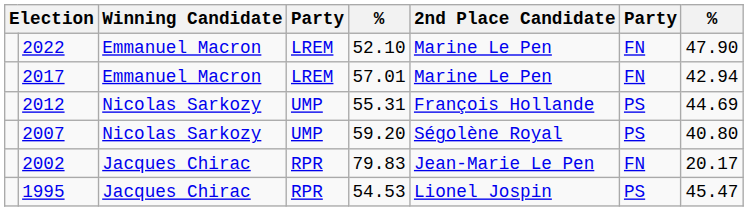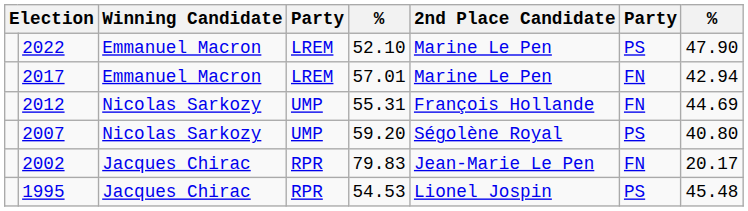(635, 48) FN -> (635, 48) PS
(635, 106) PS -> (635, 106) FN
(712, 192) 45.47 -> (712, 192) 45.48
